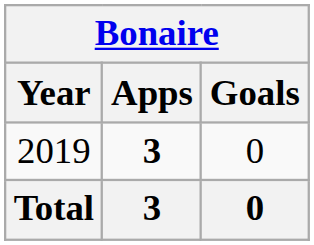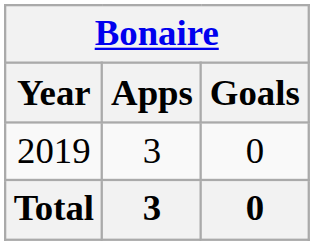(152, 150) bold -> (152, 150) normal
